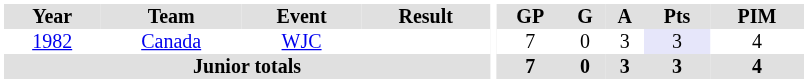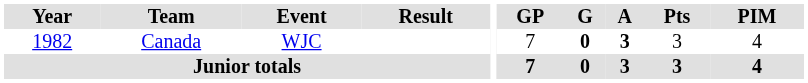(585, 41) normal -> (585, 41) bold
(625, 41) normal -> (625, 41) bold
(677, 41) lavender background -> (677, 41) no background
